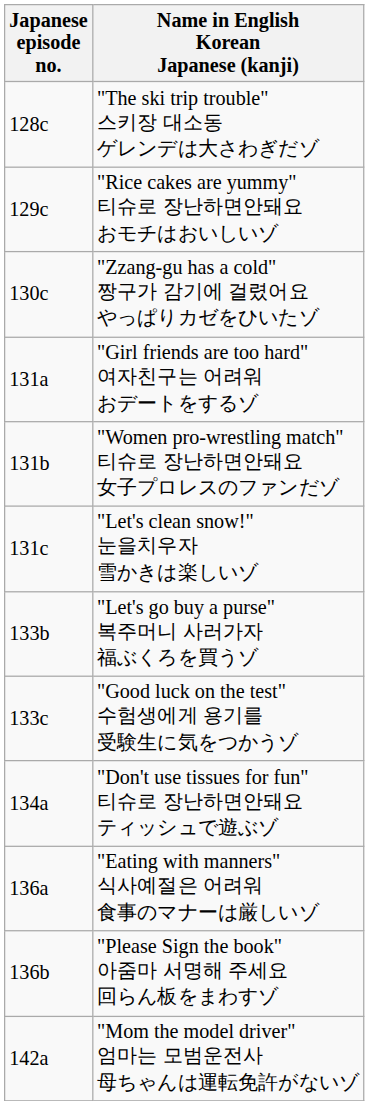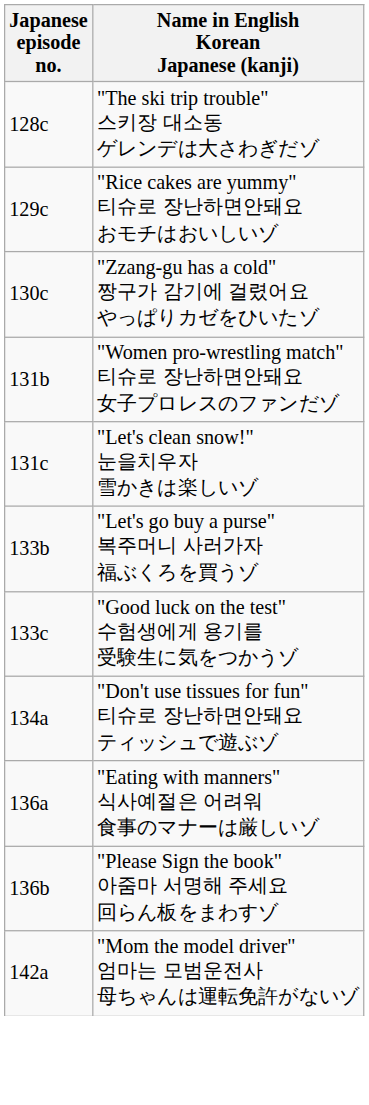- row: (203, 377)
